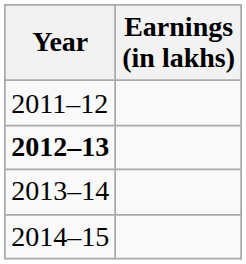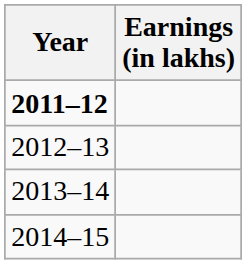(60, 102) normal -> (60, 102) bold
(60, 147) bold -> (60, 147) normal
